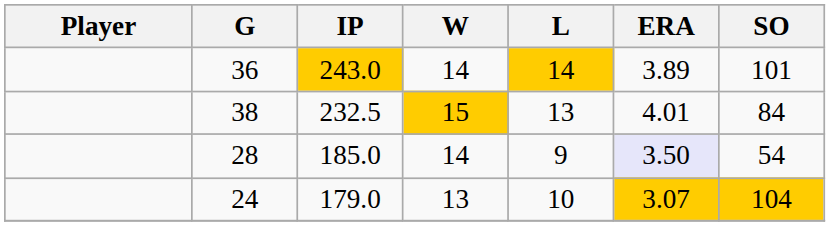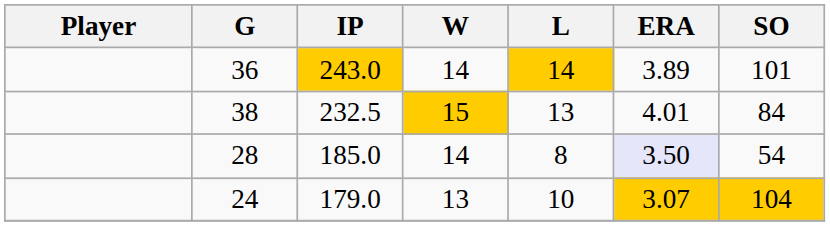(561, 155) 9 -> (561, 155) 8
